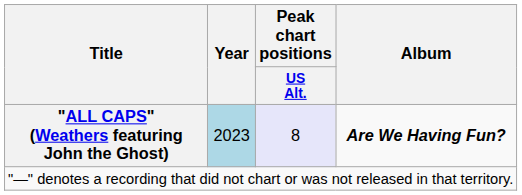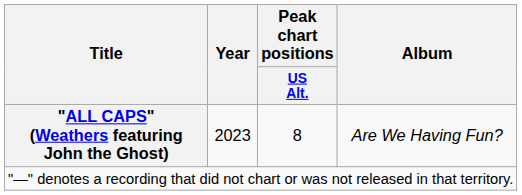(232, 135) lightblue background -> (233, 135) no background
(296, 135) lavender background -> (297, 135) no background
(426, 135) bold -> (427, 135) normal
